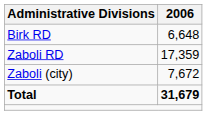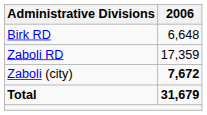(183, 74) normal -> (183, 74) bold
